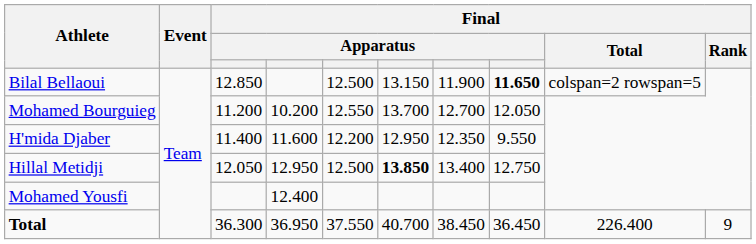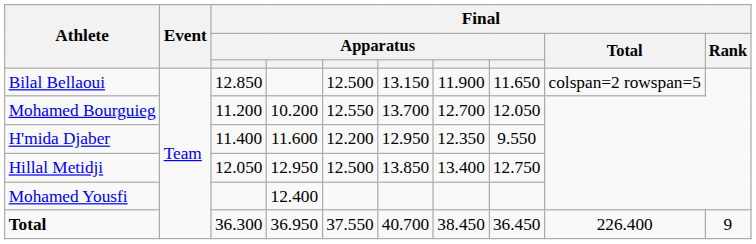(517, 82) bold -> (517, 82) normal
(406, 167) bold -> (406, 167) normal
